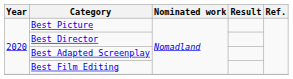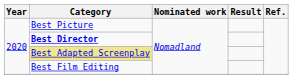(65, 39) normal -> (65, 39) bold
(91, 53) no background -> (91, 53) khaki background
